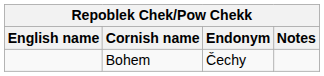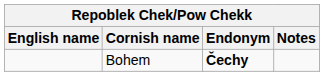(226, 60) normal -> (227, 60) bold
